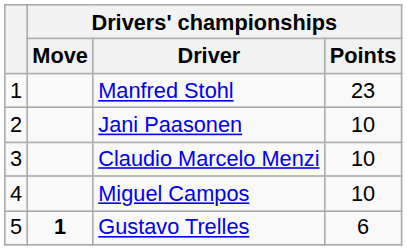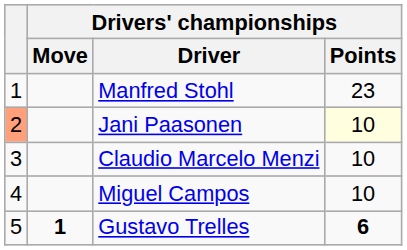(16, 124) no background -> (16, 124) lightsalmon background
(363, 124) no background -> (363, 124) lightyellow background
(363, 227) normal -> (363, 227) bold
